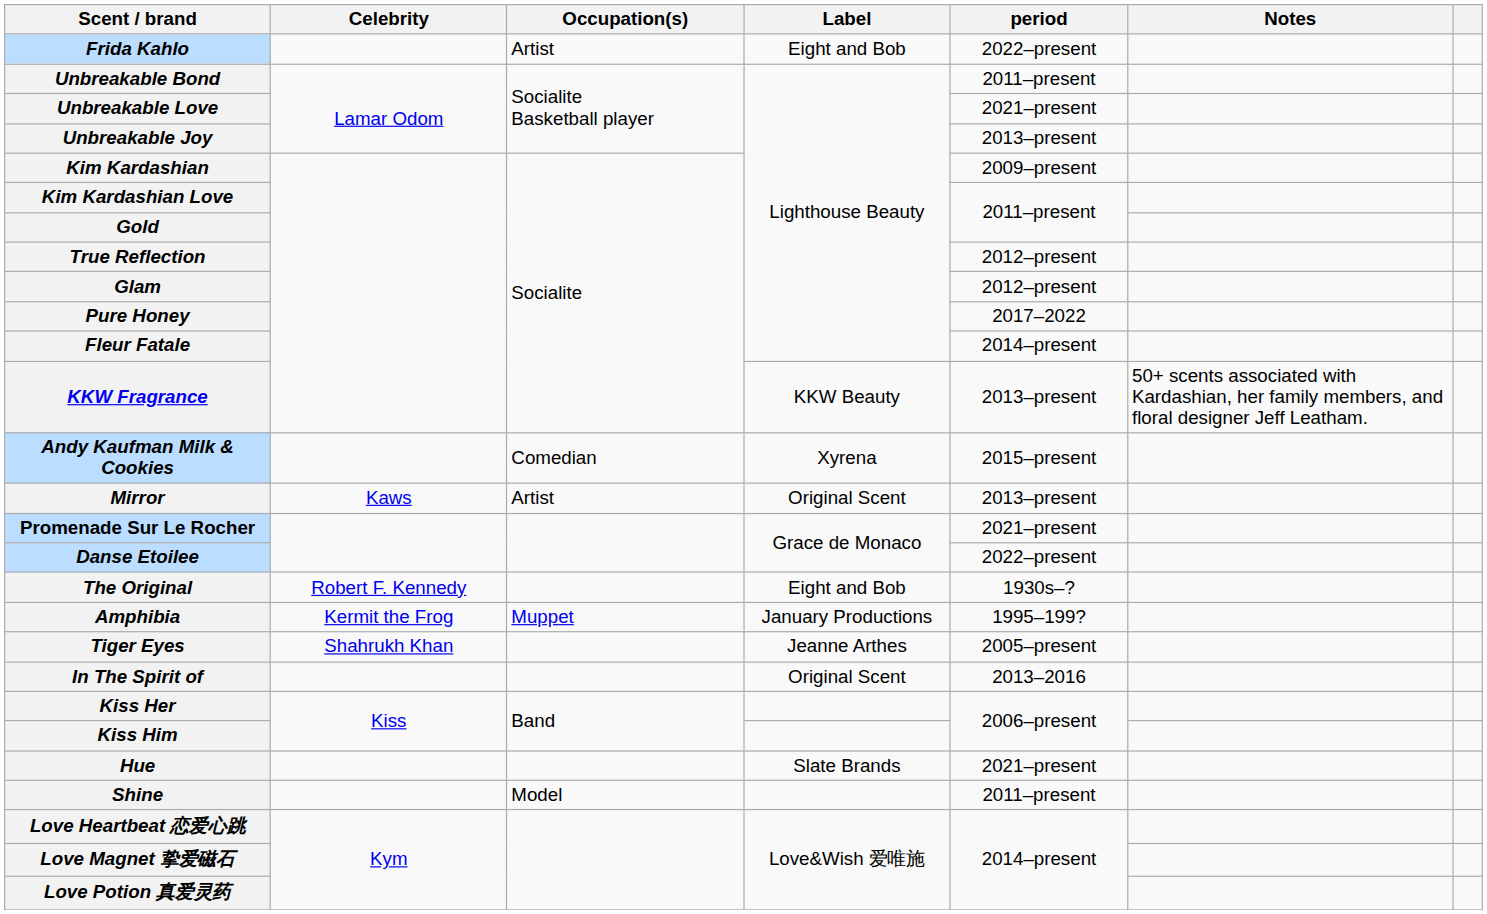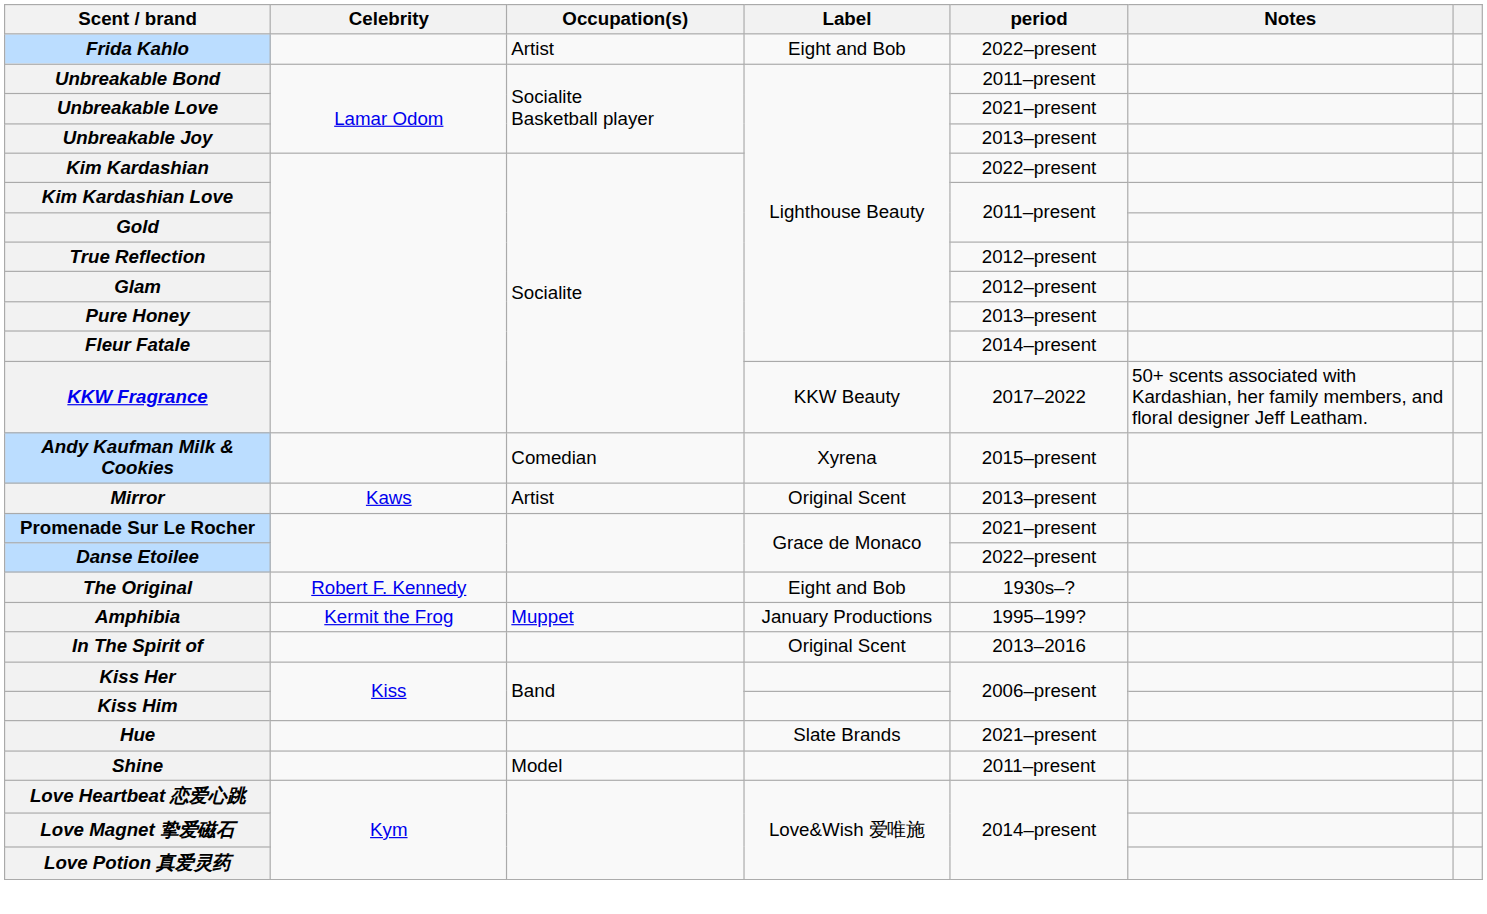(1039, 167) 2009–present -> (1039, 167) 2022–present
(1039, 316) 2017–2022 -> (1039, 316) 2013–present
(1039, 396) 2013–present -> (1039, 396) 2017–2022
- row: (138, 646)
